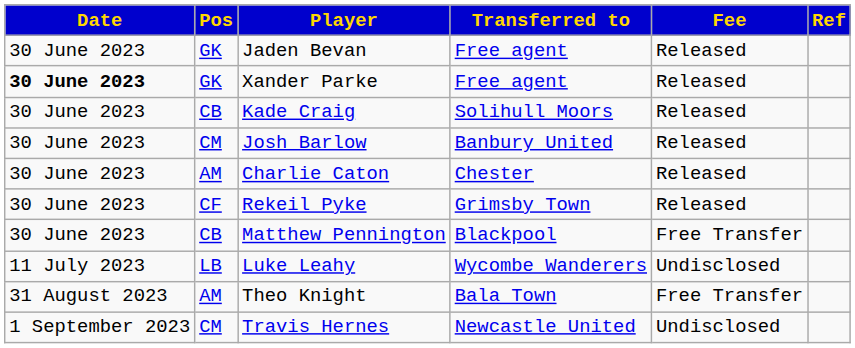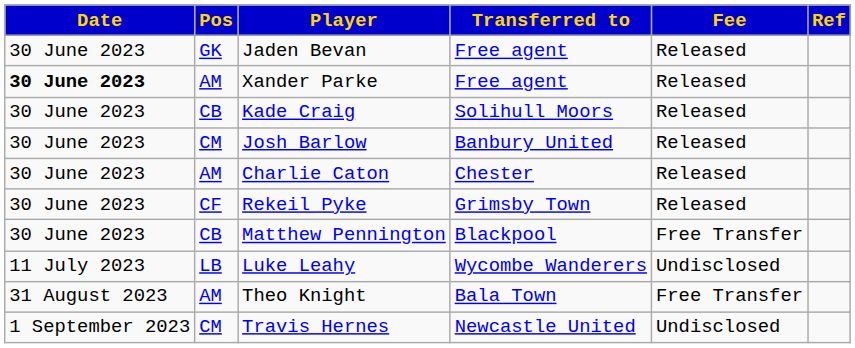(211, 82) GK -> (211, 82) AM
